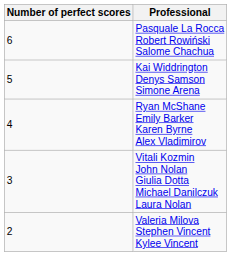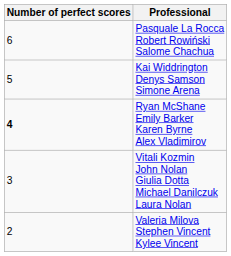(10, 124) normal -> (10, 124) bold
